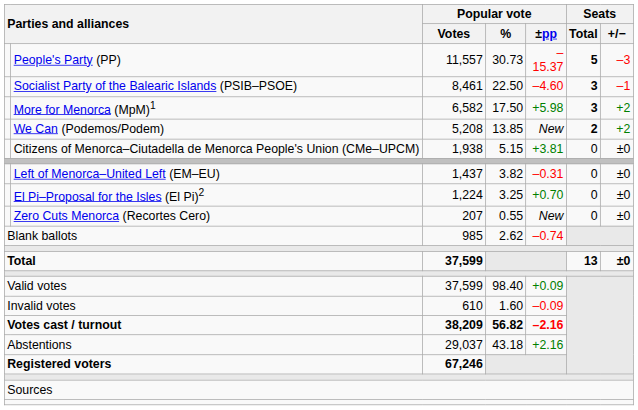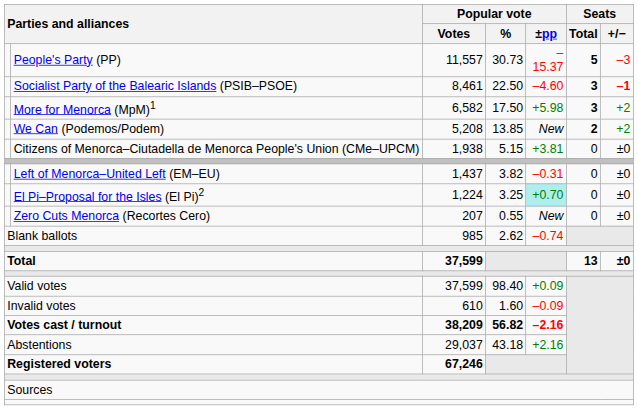(623, 86) normal -> (623, 86) bold
(548, 195) no background -> (548, 195) paleturquoise background
